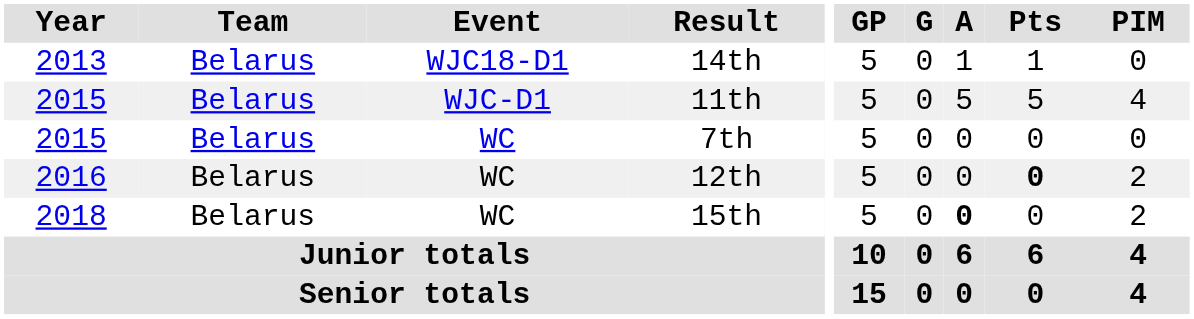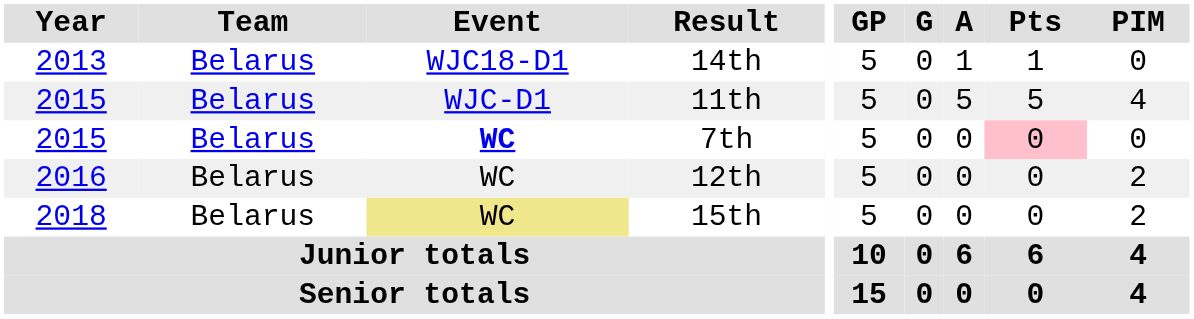(498, 140) normal -> (498, 140) bold
(1035, 140) no background -> (1035, 140) pink background
(1035, 178) bold -> (1035, 178) normal
(498, 217) no background -> (498, 217) khaki background
(964, 217) bold -> (964, 217) normal
